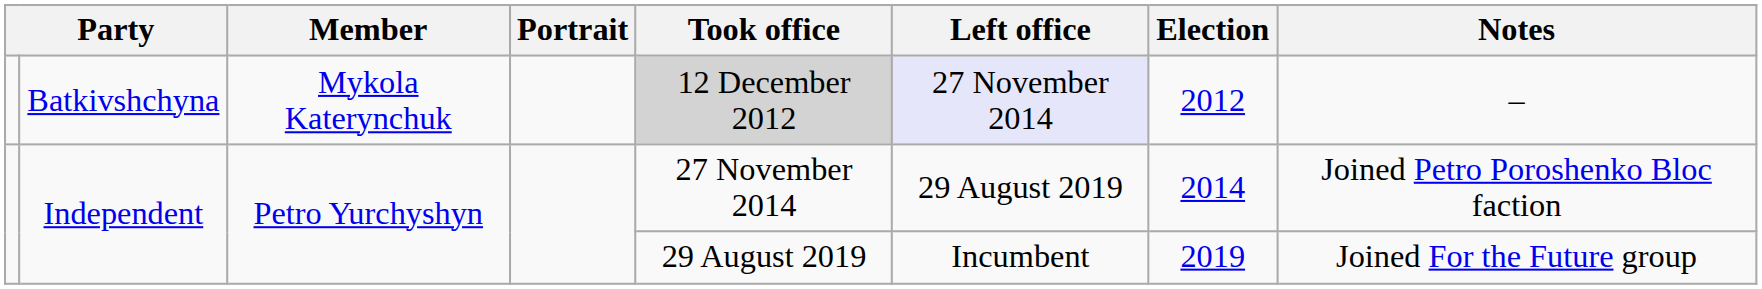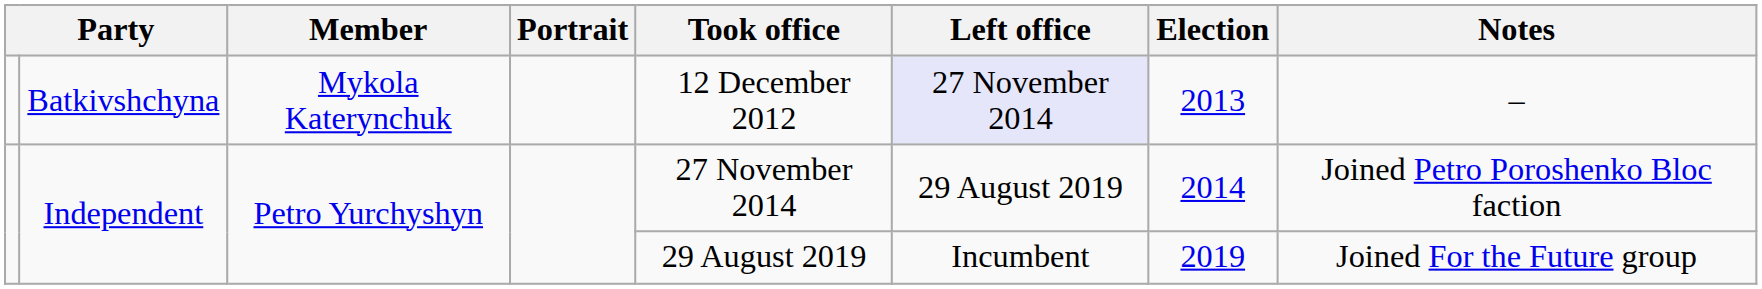(764, 99) lightgrey background -> (764, 99) no background
(1213, 99) 2012 -> (1213, 99) 2013
